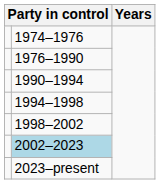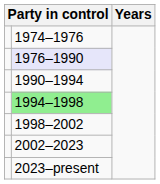(49, 59) no background -> (49, 59) lavender background
(49, 102) no background -> (49, 102) lightgreen background
(49, 146) lightblue background -> (49, 146) no background
